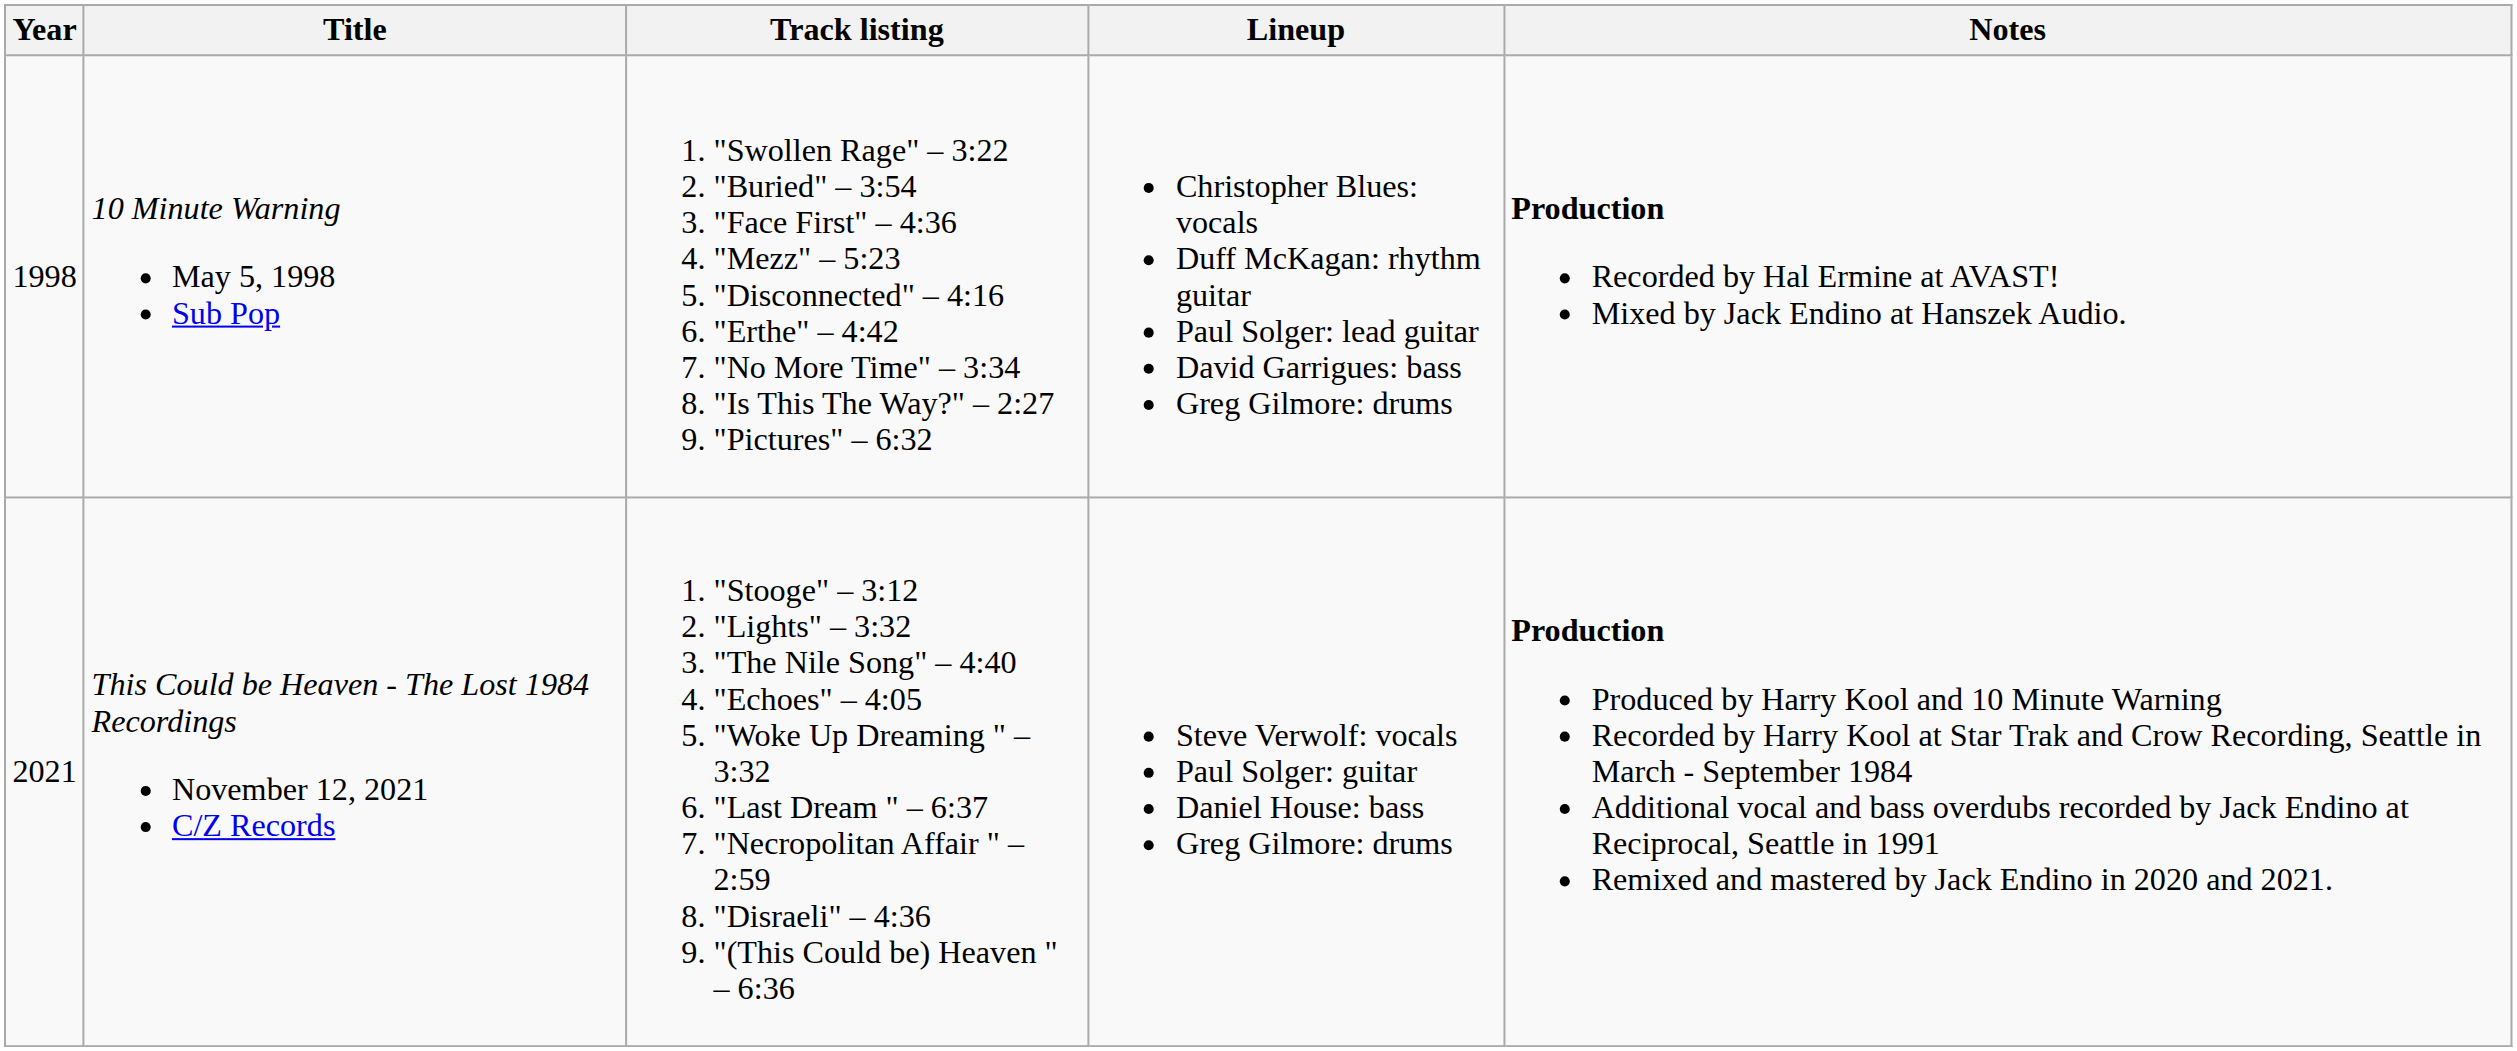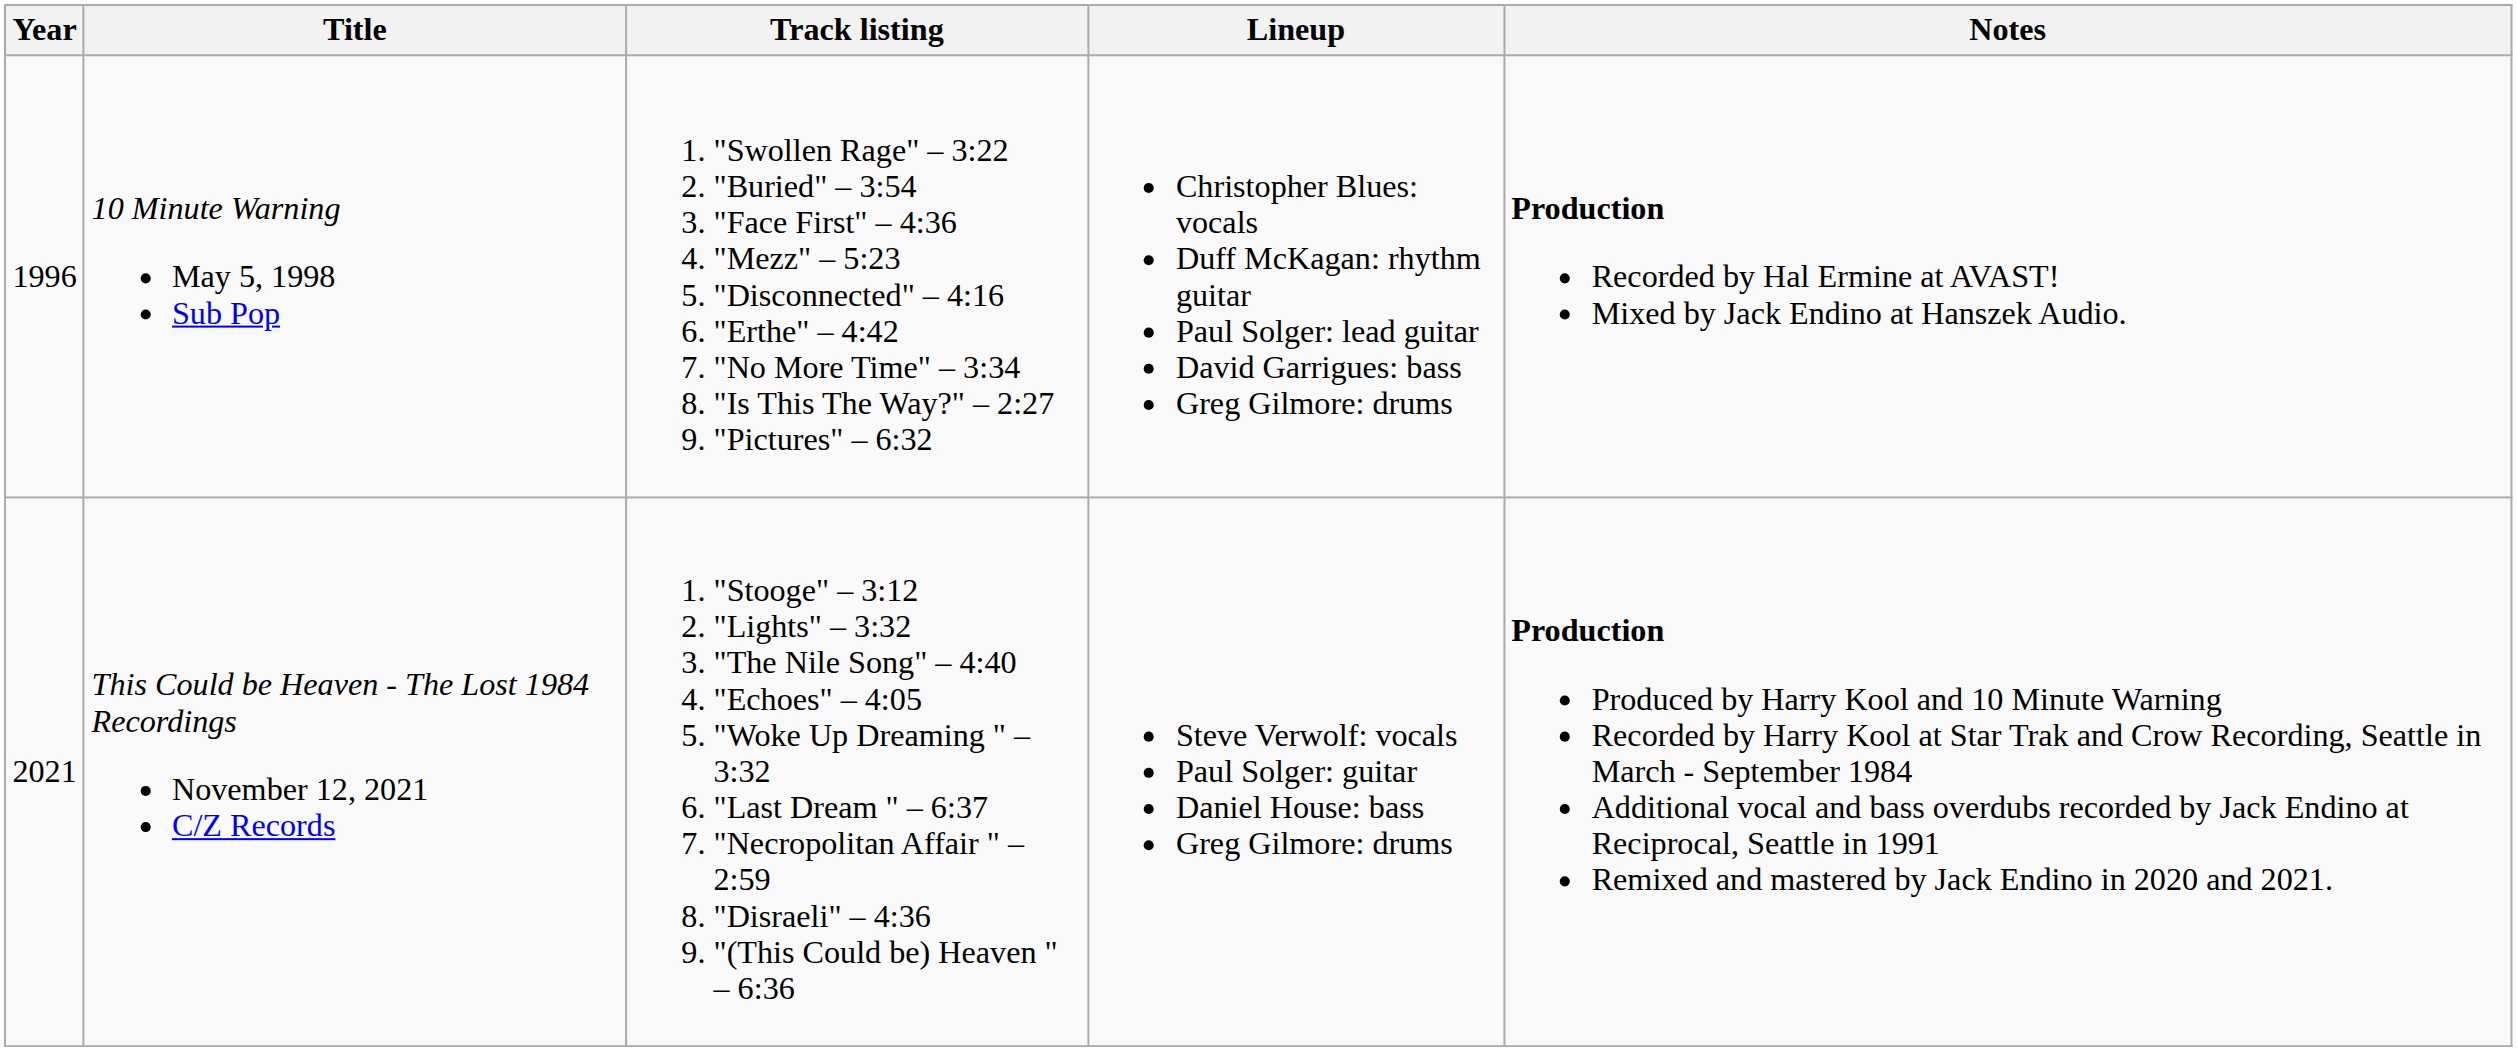(45, 275) 1998 -> (45, 275) 1996
